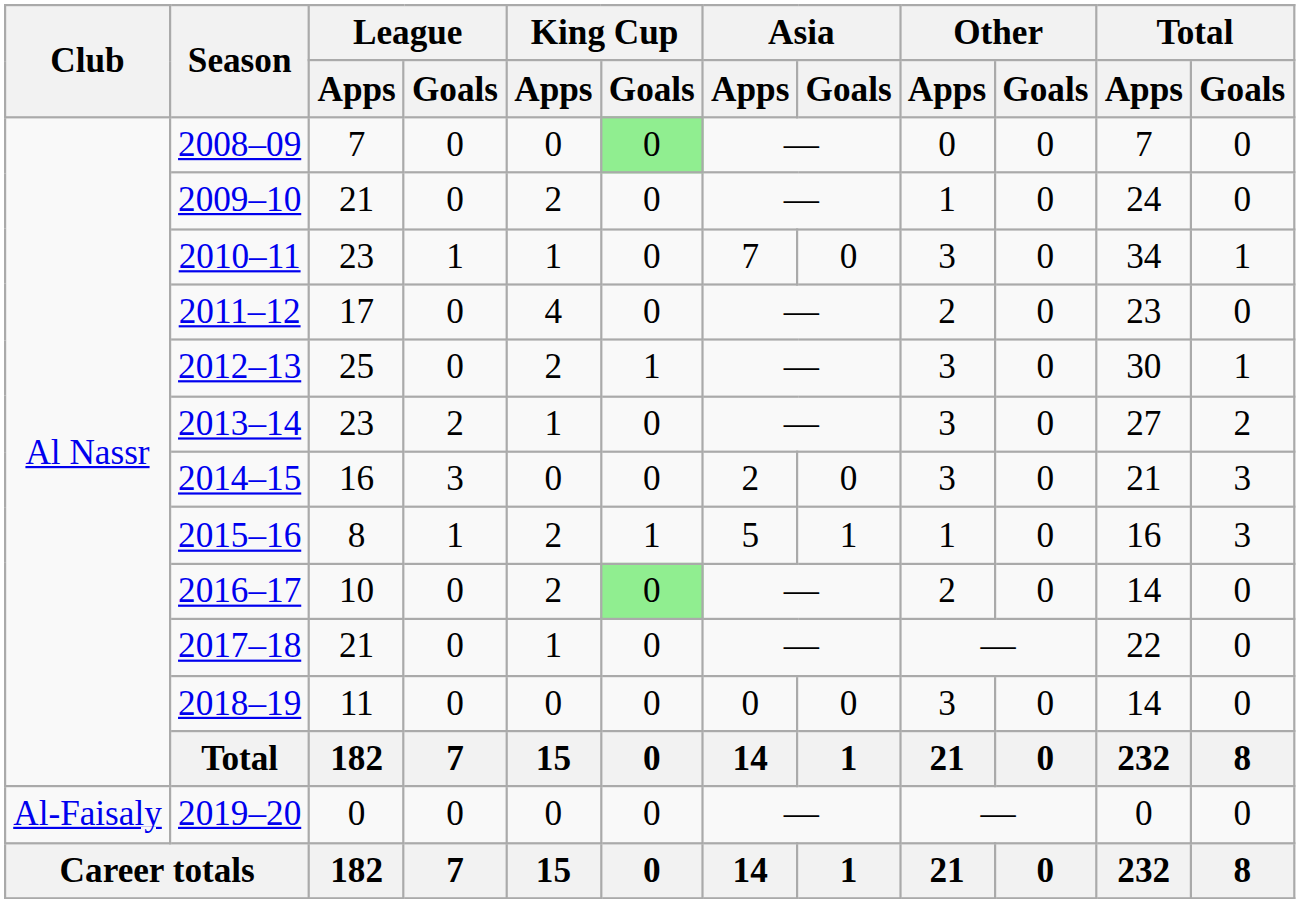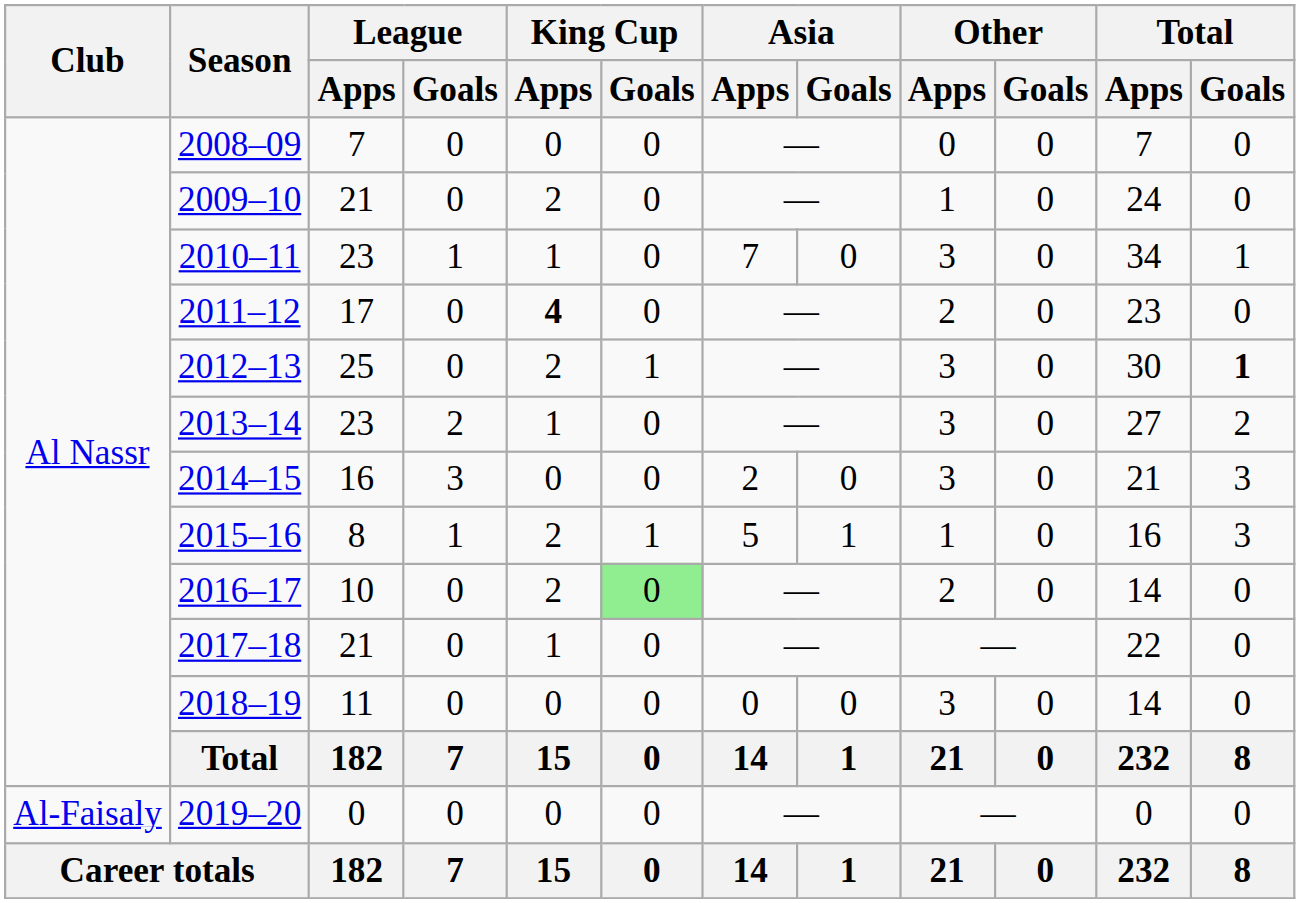(652, 144) lightgreen background -> (652, 144) no background
(553, 311) normal -> (553, 311) bold
(1242, 367) normal -> (1242, 367) bold
